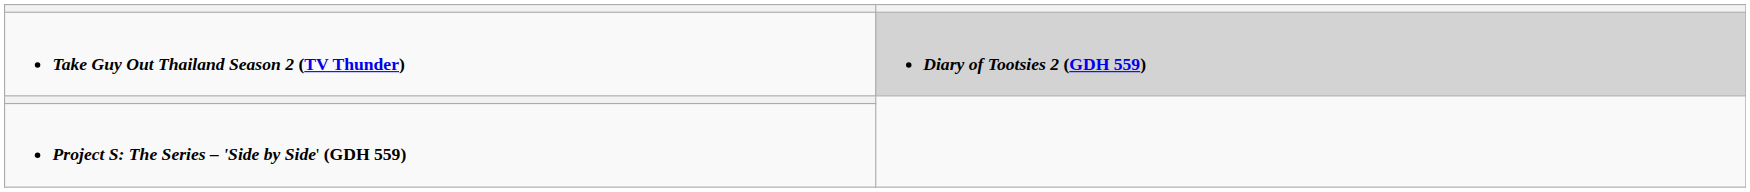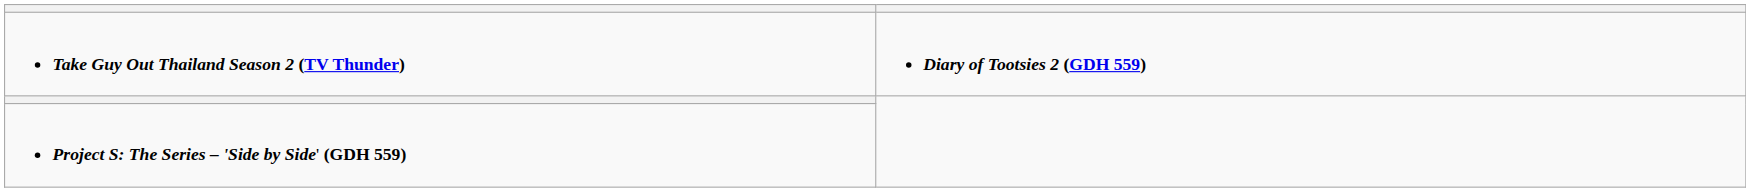(1311, 64) lightgrey background -> (1311, 64) no background
